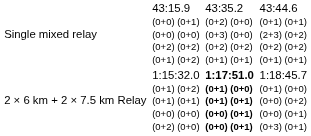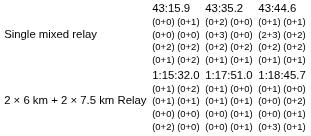(230, 100) bold -> (229, 100) normal
